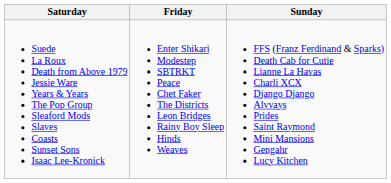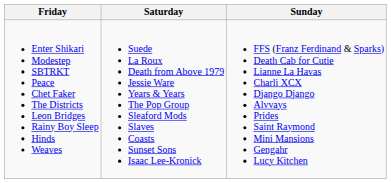columns swapped: (178, 12) <-> (67, 12)
